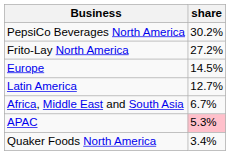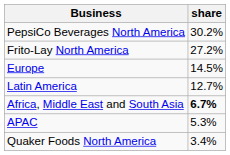(203, 104) normal -> (203, 104) bold
(203, 123) pink background -> (203, 123) no background
